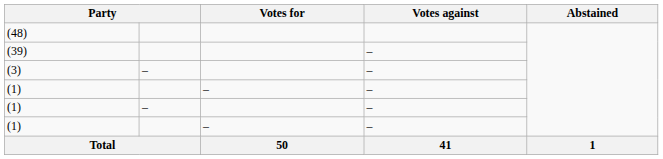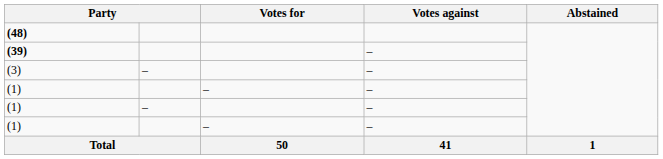(17, 32) normal -> (17, 32) bold
(17, 51) normal -> (17, 51) bold
